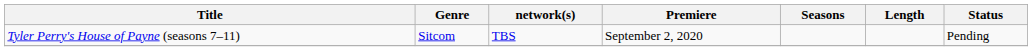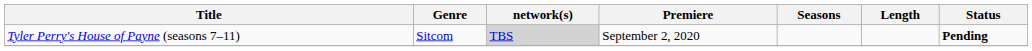(504, 35) no background -> (501, 35) lightgrey background
(968, 35) normal -> (965, 35) bold
